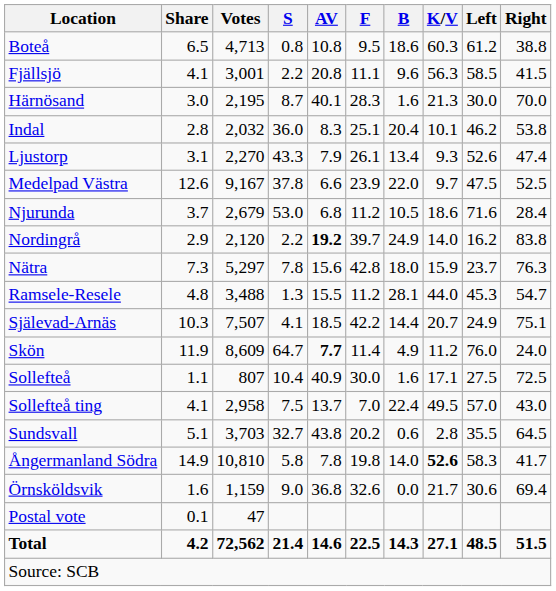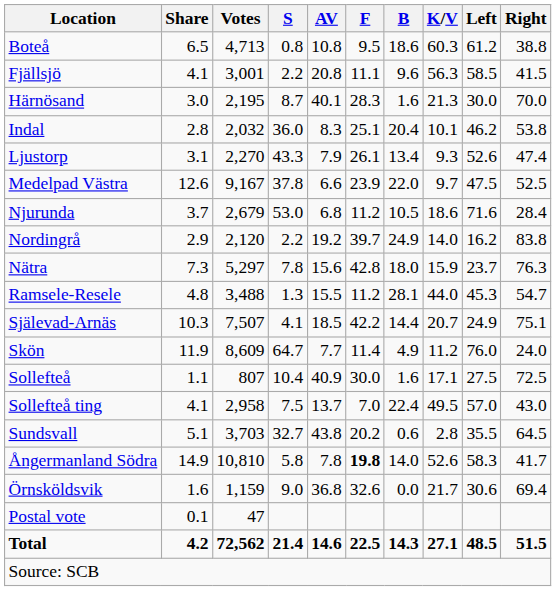(326, 239) bold -> (326, 239) normal
(331, 350) bold -> (331, 350) normal
(365, 460) normal -> (365, 460) bold
(443, 460) bold -> (443, 460) normal
